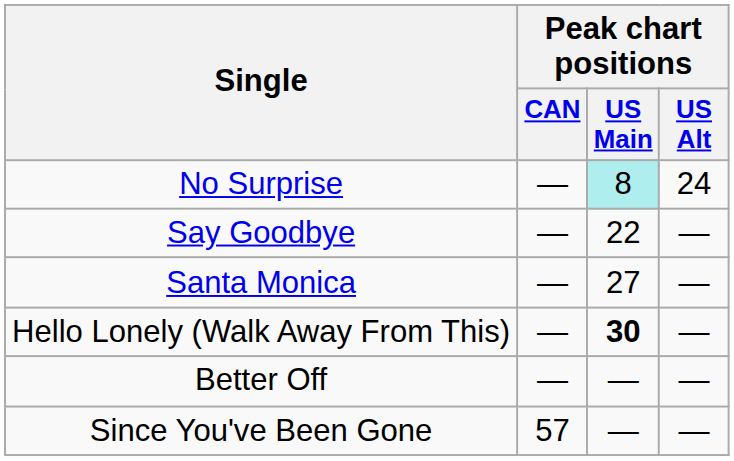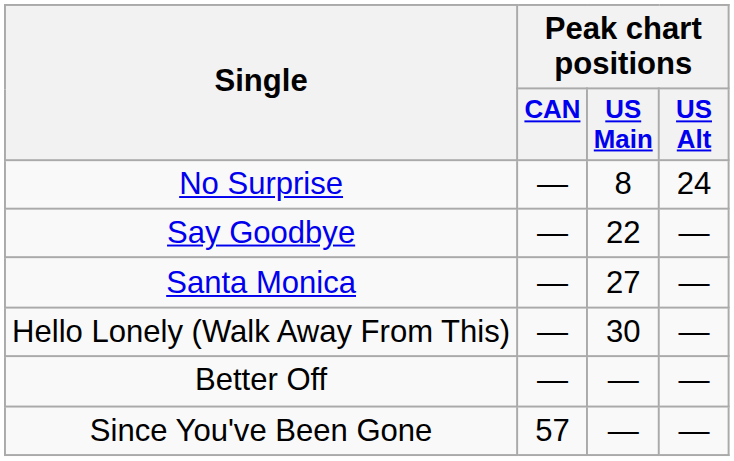(623, 183) paleturquoise background -> (623, 183) no background
(623, 331) bold -> (623, 331) normal
